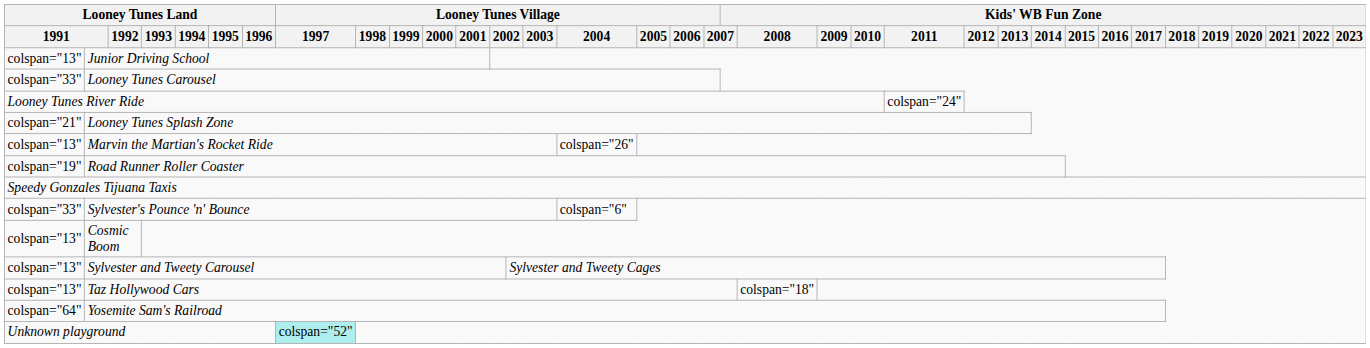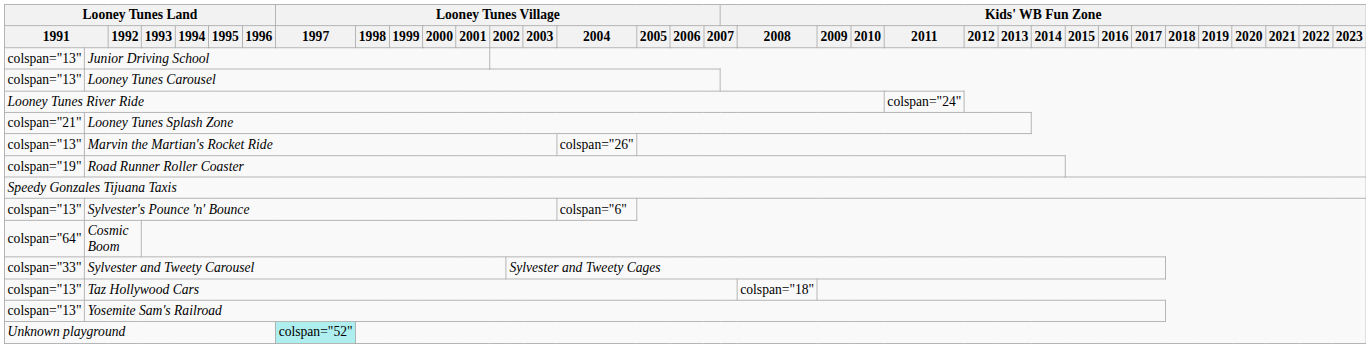(45, 79) colspan="33" -> (45, 79) colspan="13"
(45, 209) colspan="33" -> (45, 209) colspan="13"
(45, 238) colspan="13" -> (45, 238) colspan="64"
(45, 267) colspan="13" -> (45, 267) colspan="33"
(45, 310) colspan="64" -> (45, 310) colspan="13"
